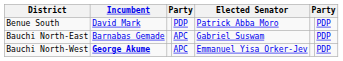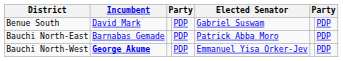(238, 24) Patrick Abba Moro -> (230, 24) Gabriel Suswam
(181, 37) APC -> (181, 37) PDP
(230, 37) Gabriel Suswam -> (238, 37) Patrick Abba Moro
(181, 50) APC -> (181, 50) PDP
